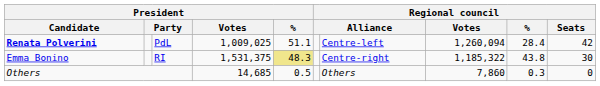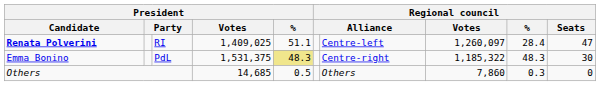(163, 42) PdL -> (160, 42) RI
(246, 42) 1,009,025 -> (246, 42) 1,409,025
(480, 42) 1,260,094 -> (480, 42) 1,260,097
(587, 42) 42 -> (587, 42) 47
(160, 58) RI -> (163, 58) PdL
(534, 58) 43.8 -> (534, 58) 48.3
